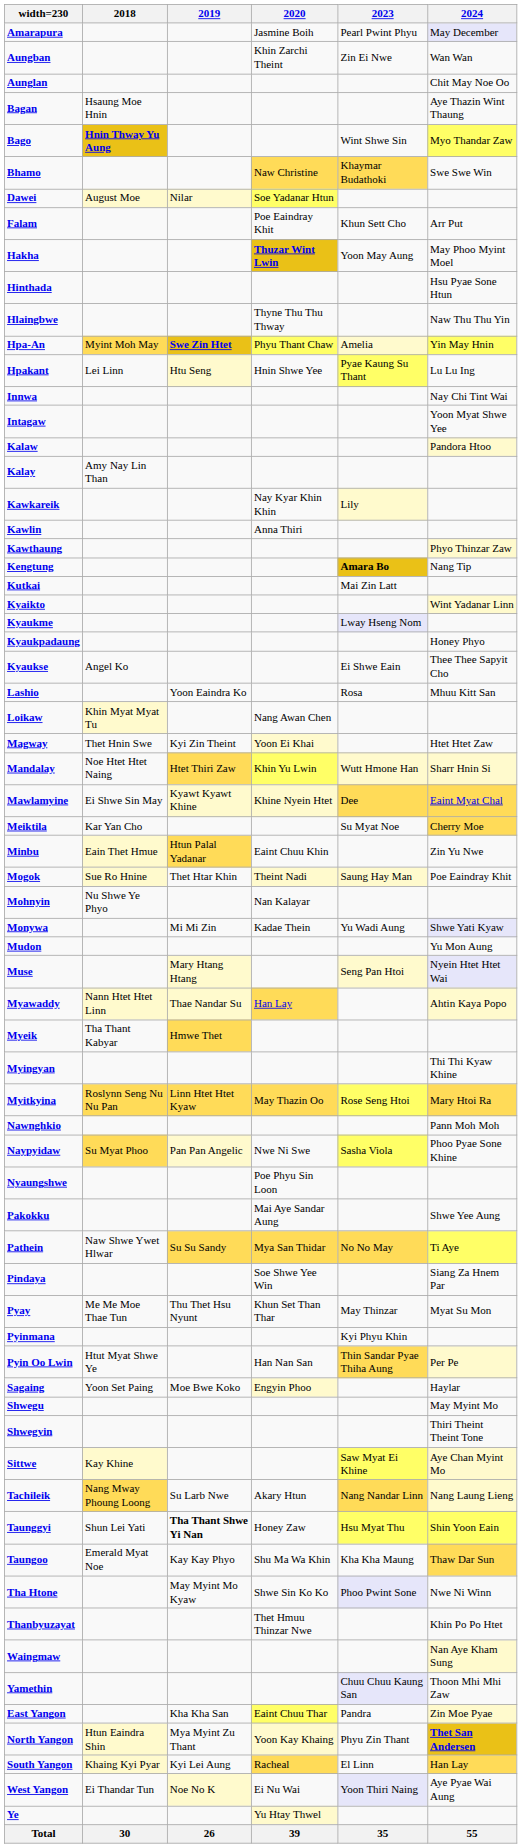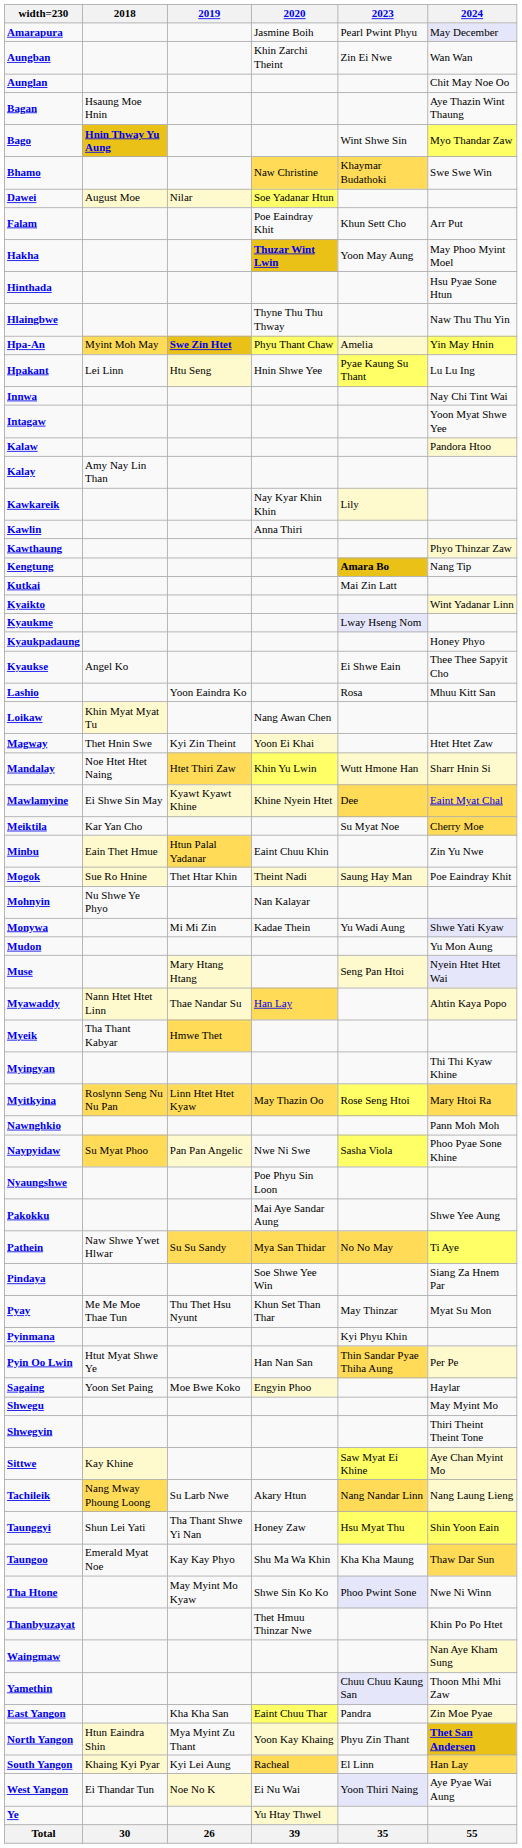(209, 1528) bold -> (206, 1528) normal
